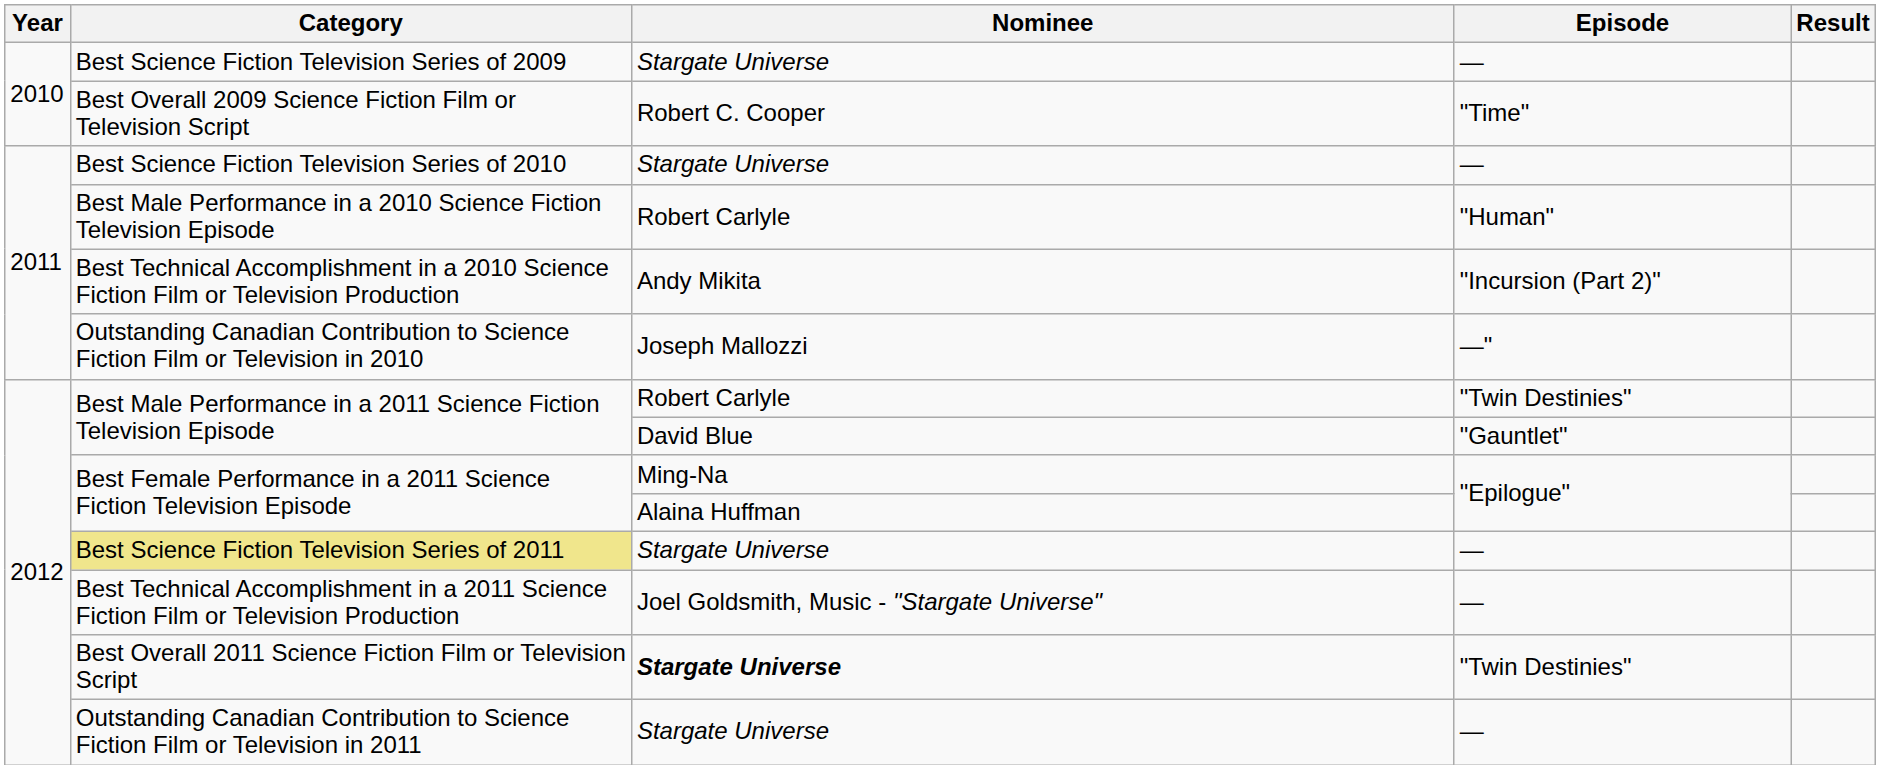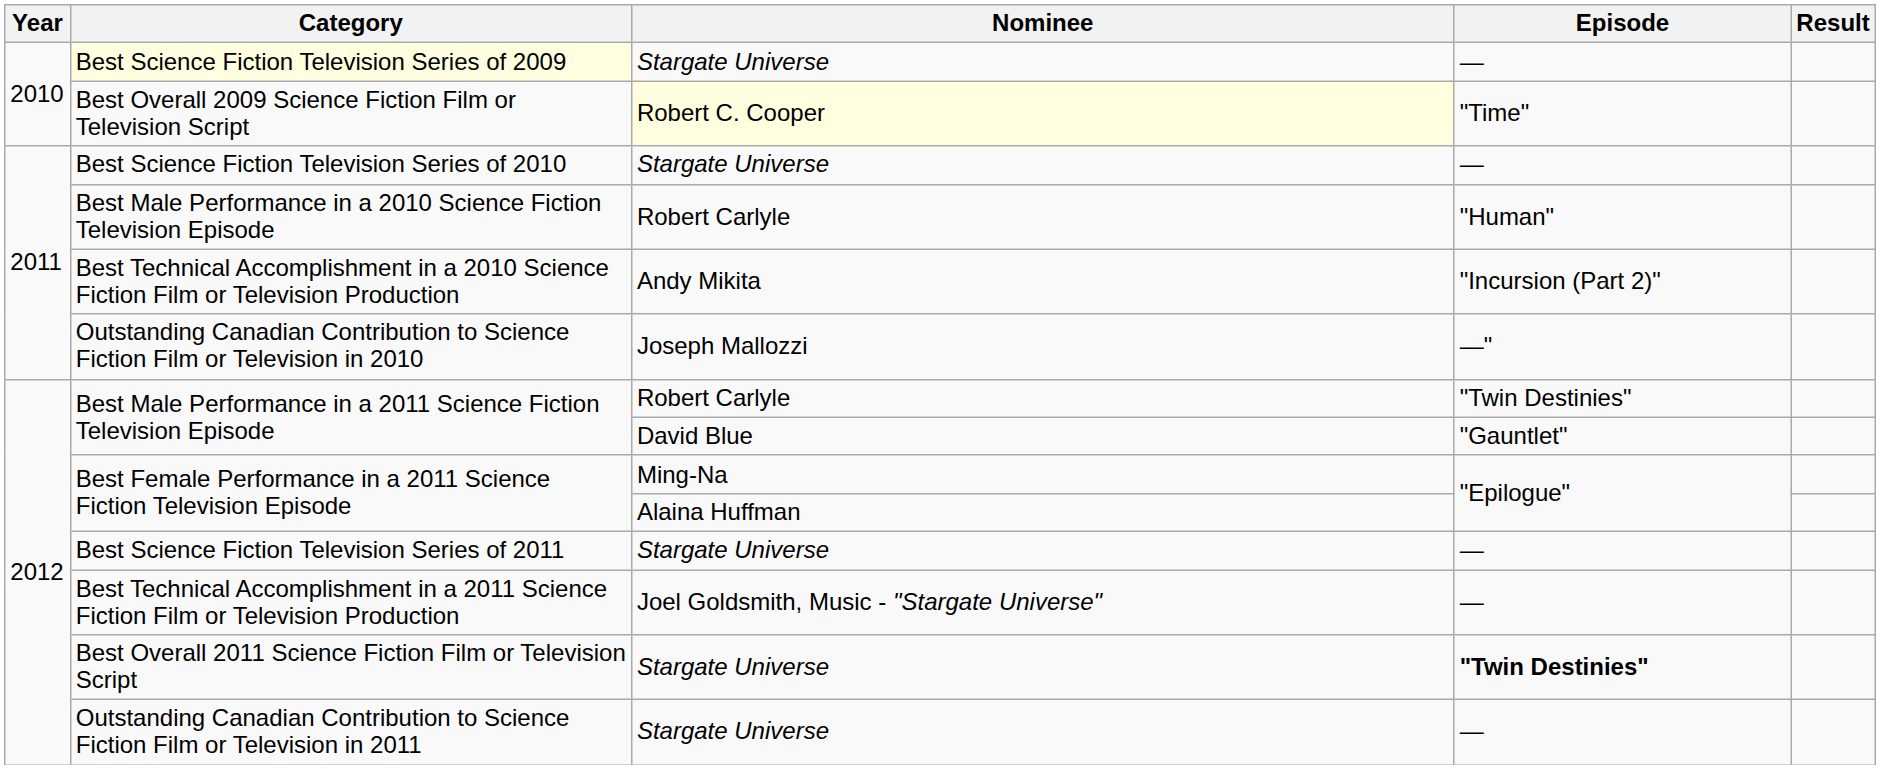(321, 61) no background -> (321, 61) lightyellow background
(731, 113) no background -> (731, 113) lightyellow background
(320, 550) khaki background -> (320, 550) no background
(739, 666) bold -> (733, 666) normal
(1546, 666) normal -> (1554, 666) bold
